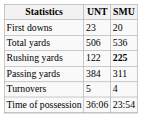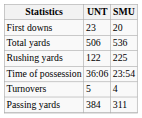(120, 58) bold -> (120, 58) normal
rows swapped: (33, 74) <-> (44, 105)
